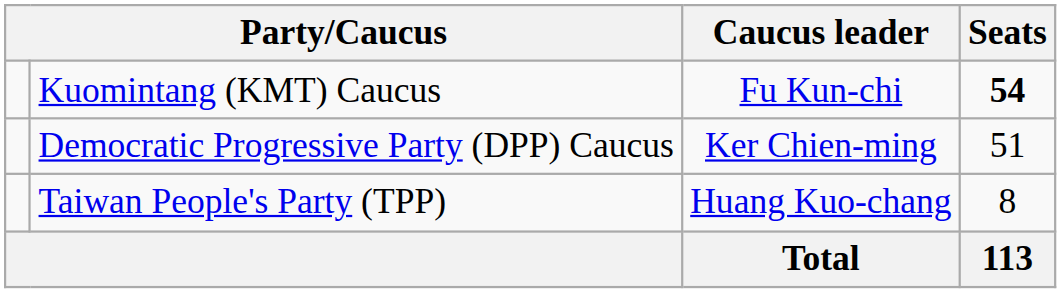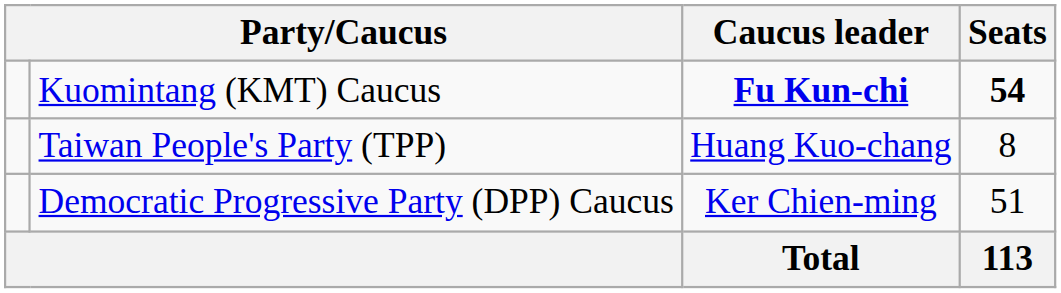(821, 88) normal -> (821, 88) bold
rows swapped: (356, 145) <-> (242, 201)
